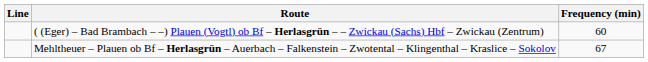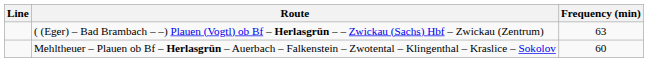(601, 31) 60 -> (601, 31) 63
(601, 48) 67 -> (601, 48) 60
